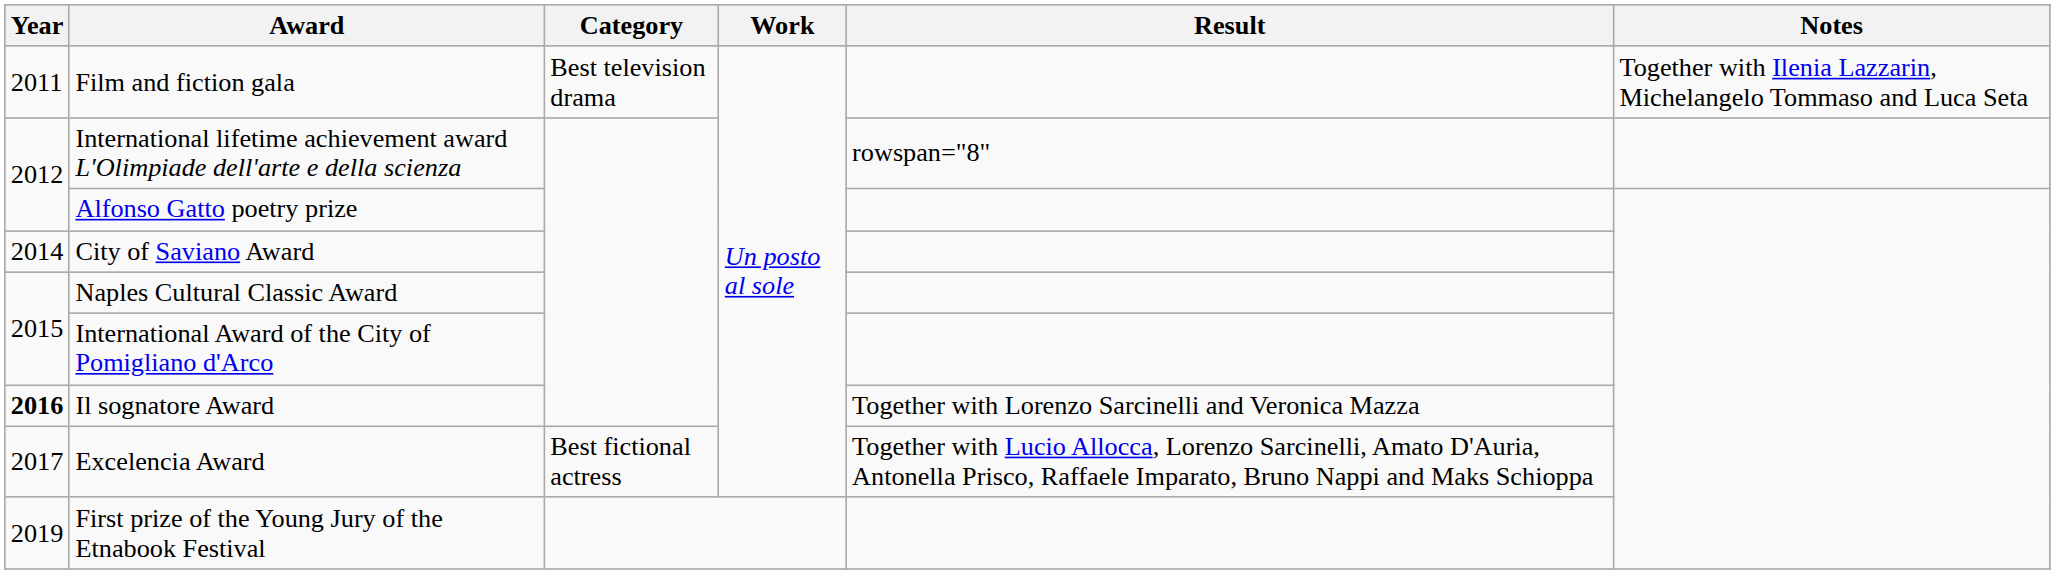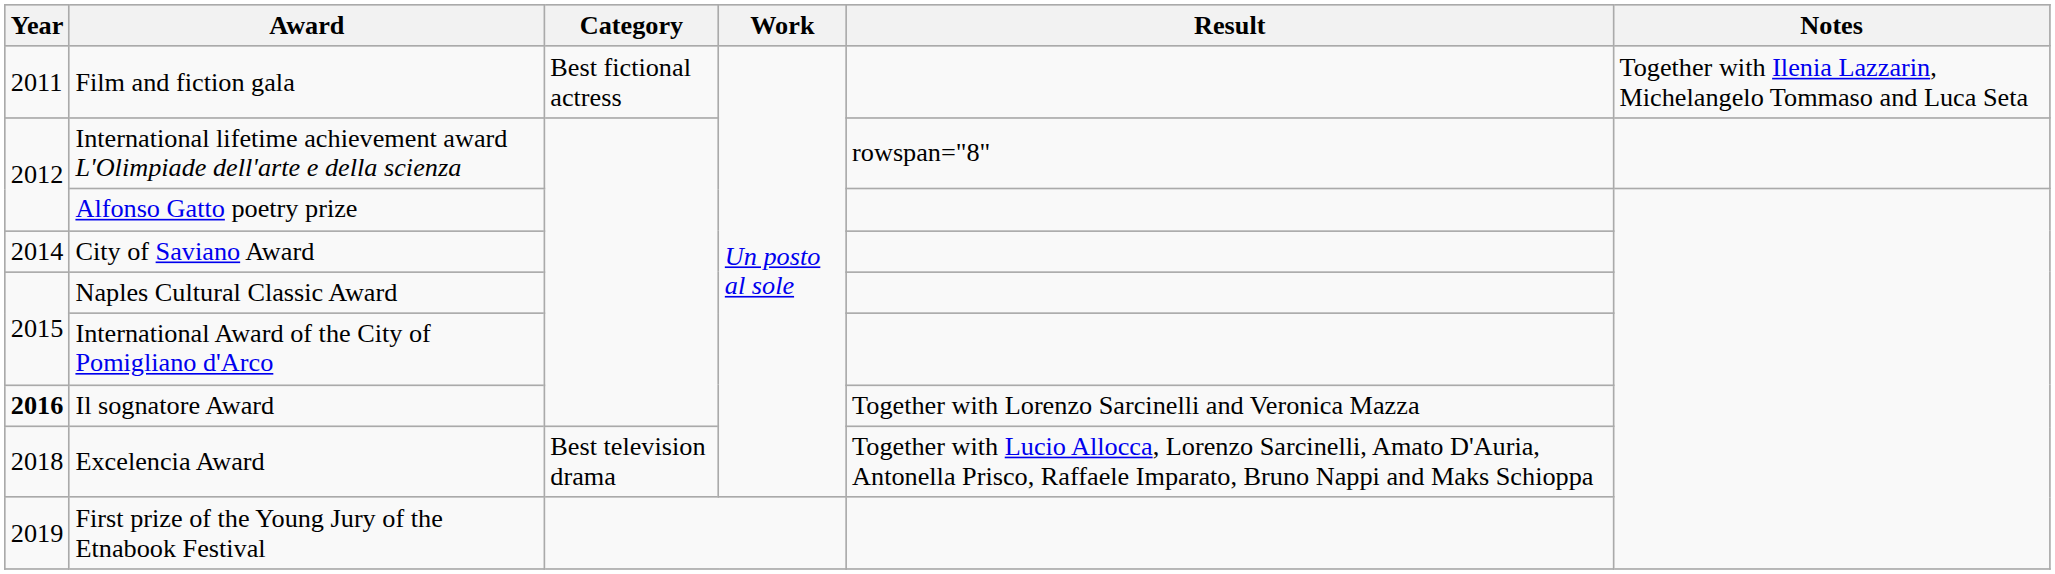(628, 81) Best television drama -> (621, 81) Best fictional actress
(37, 461) 2017 -> (37, 461) 2018
(621, 461) Best fictional actress -> (628, 461) Best television drama
